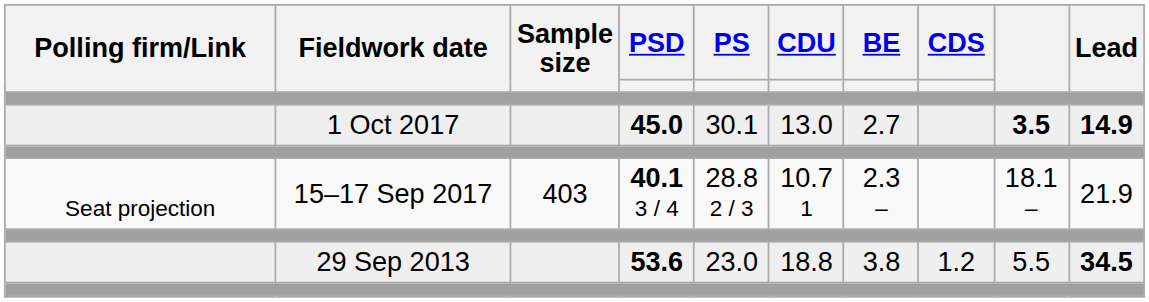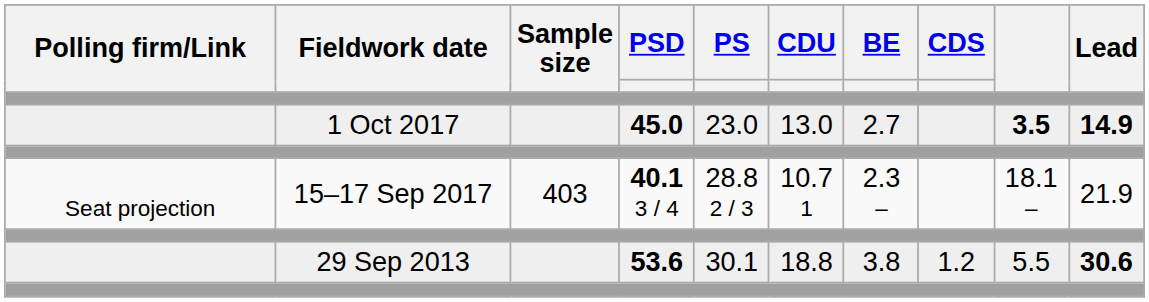(732, 125) 30.1 -> (732, 125) 23.0
(732, 262) 23.0 -> (732, 262) 30.1
(1106, 262) 34.5 -> (1106, 262) 30.6
